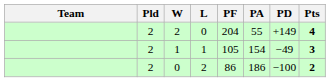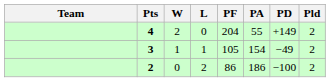columns swapped: (151, 13) <-> (312, 13)
